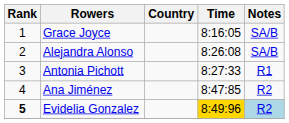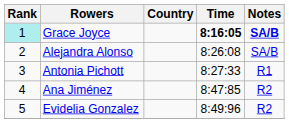(22, 33) no background -> (22, 33) paleturquoise background
(221, 33) normal -> (221, 33) bold
(264, 33) normal -> (265, 33) bold
(22, 109) bold -> (22, 109) normal
(221, 109) gold background -> (221, 109) no background
(264, 109) lightblue background -> (265, 109) no background
